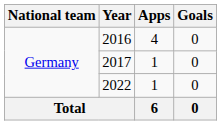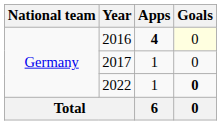(154, 39) normal -> (154, 39) bold
(195, 39) no background -> (195, 39) lightyellow background
(195, 85) normal -> (195, 85) bold
